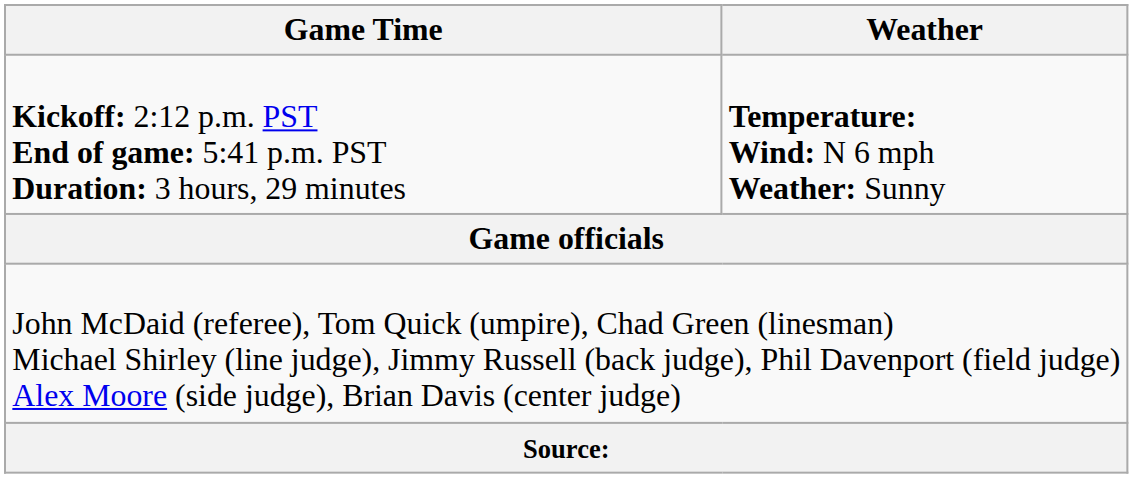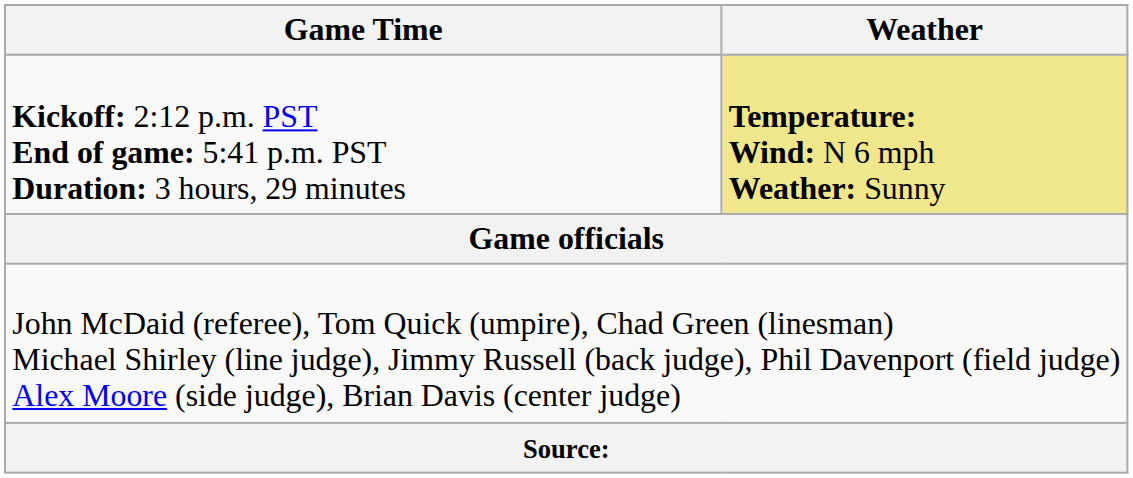(837, 151) no background -> (837, 151) khaki background
